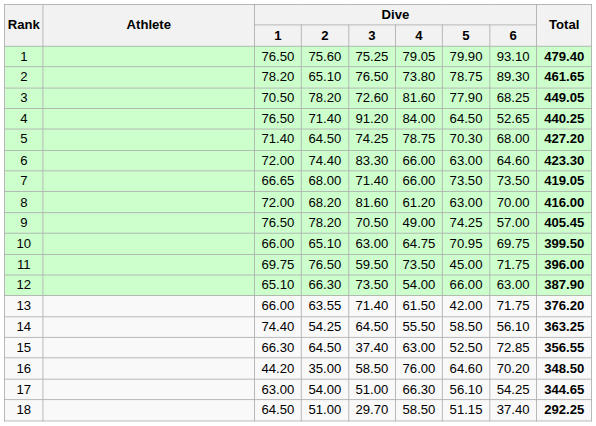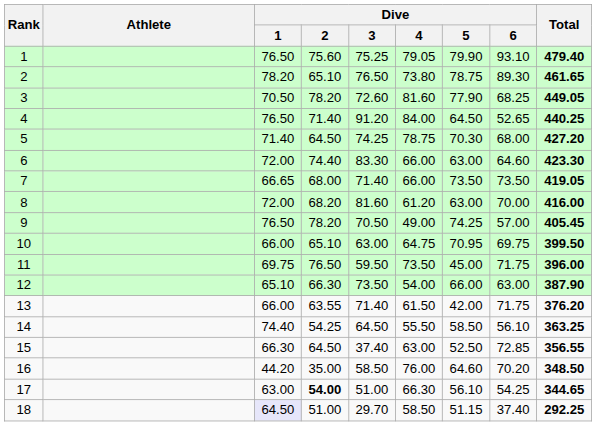(325, 389) normal -> (325, 389) bold
(278, 410) no background -> (278, 410) lavender background
